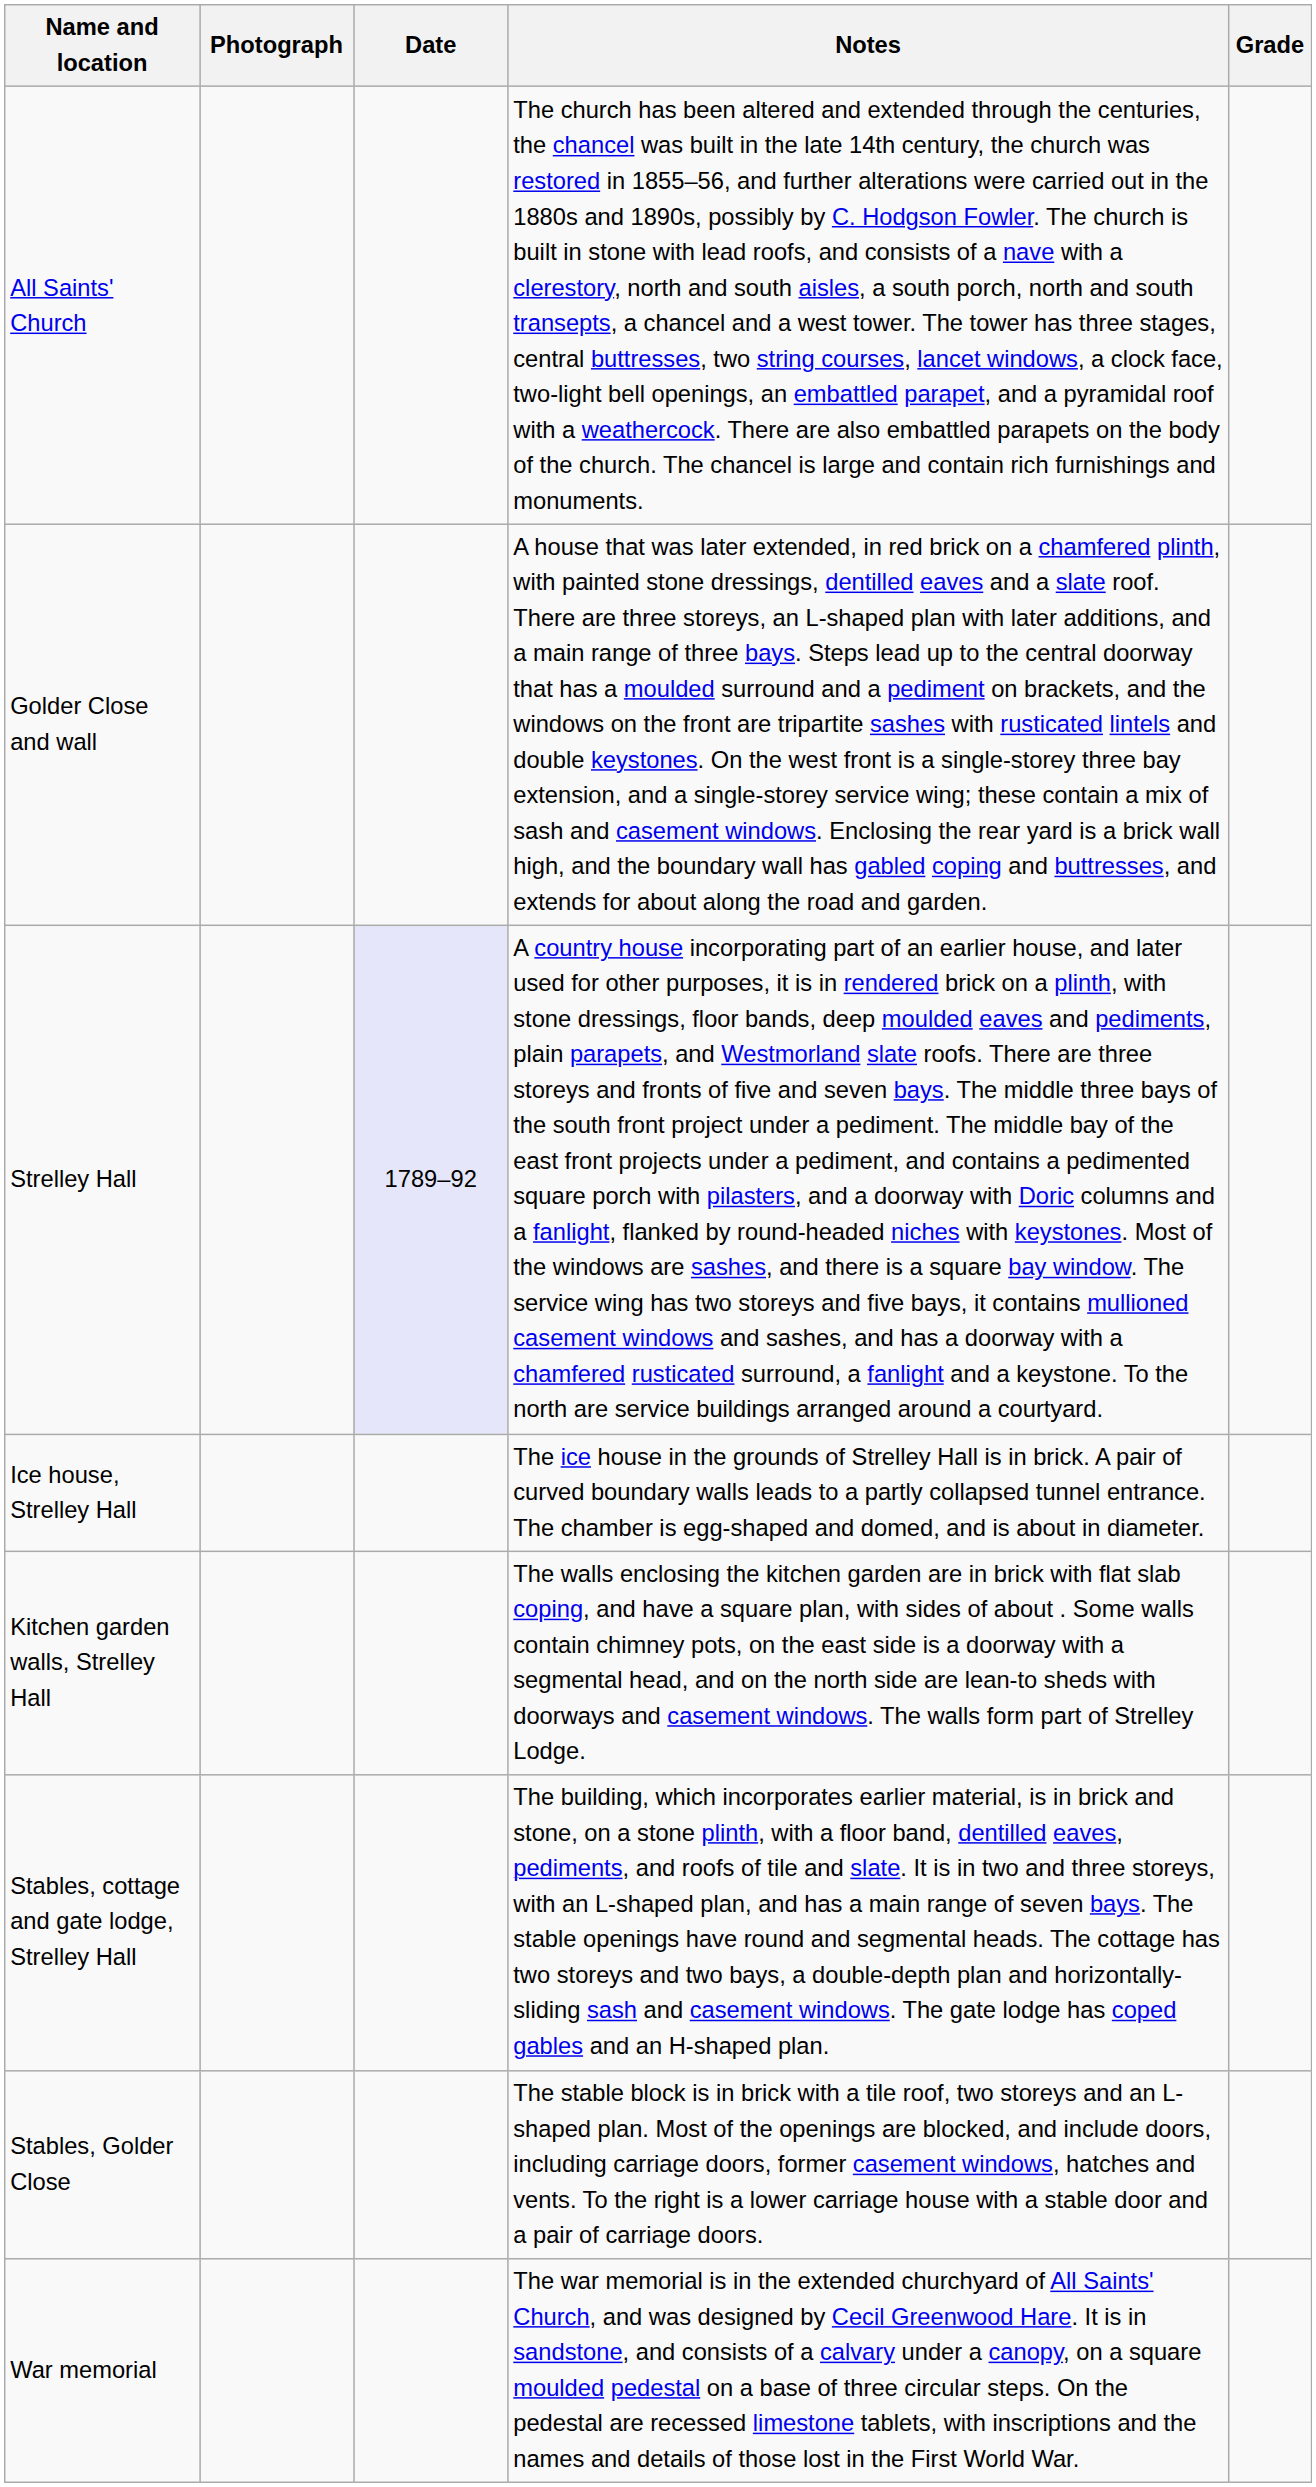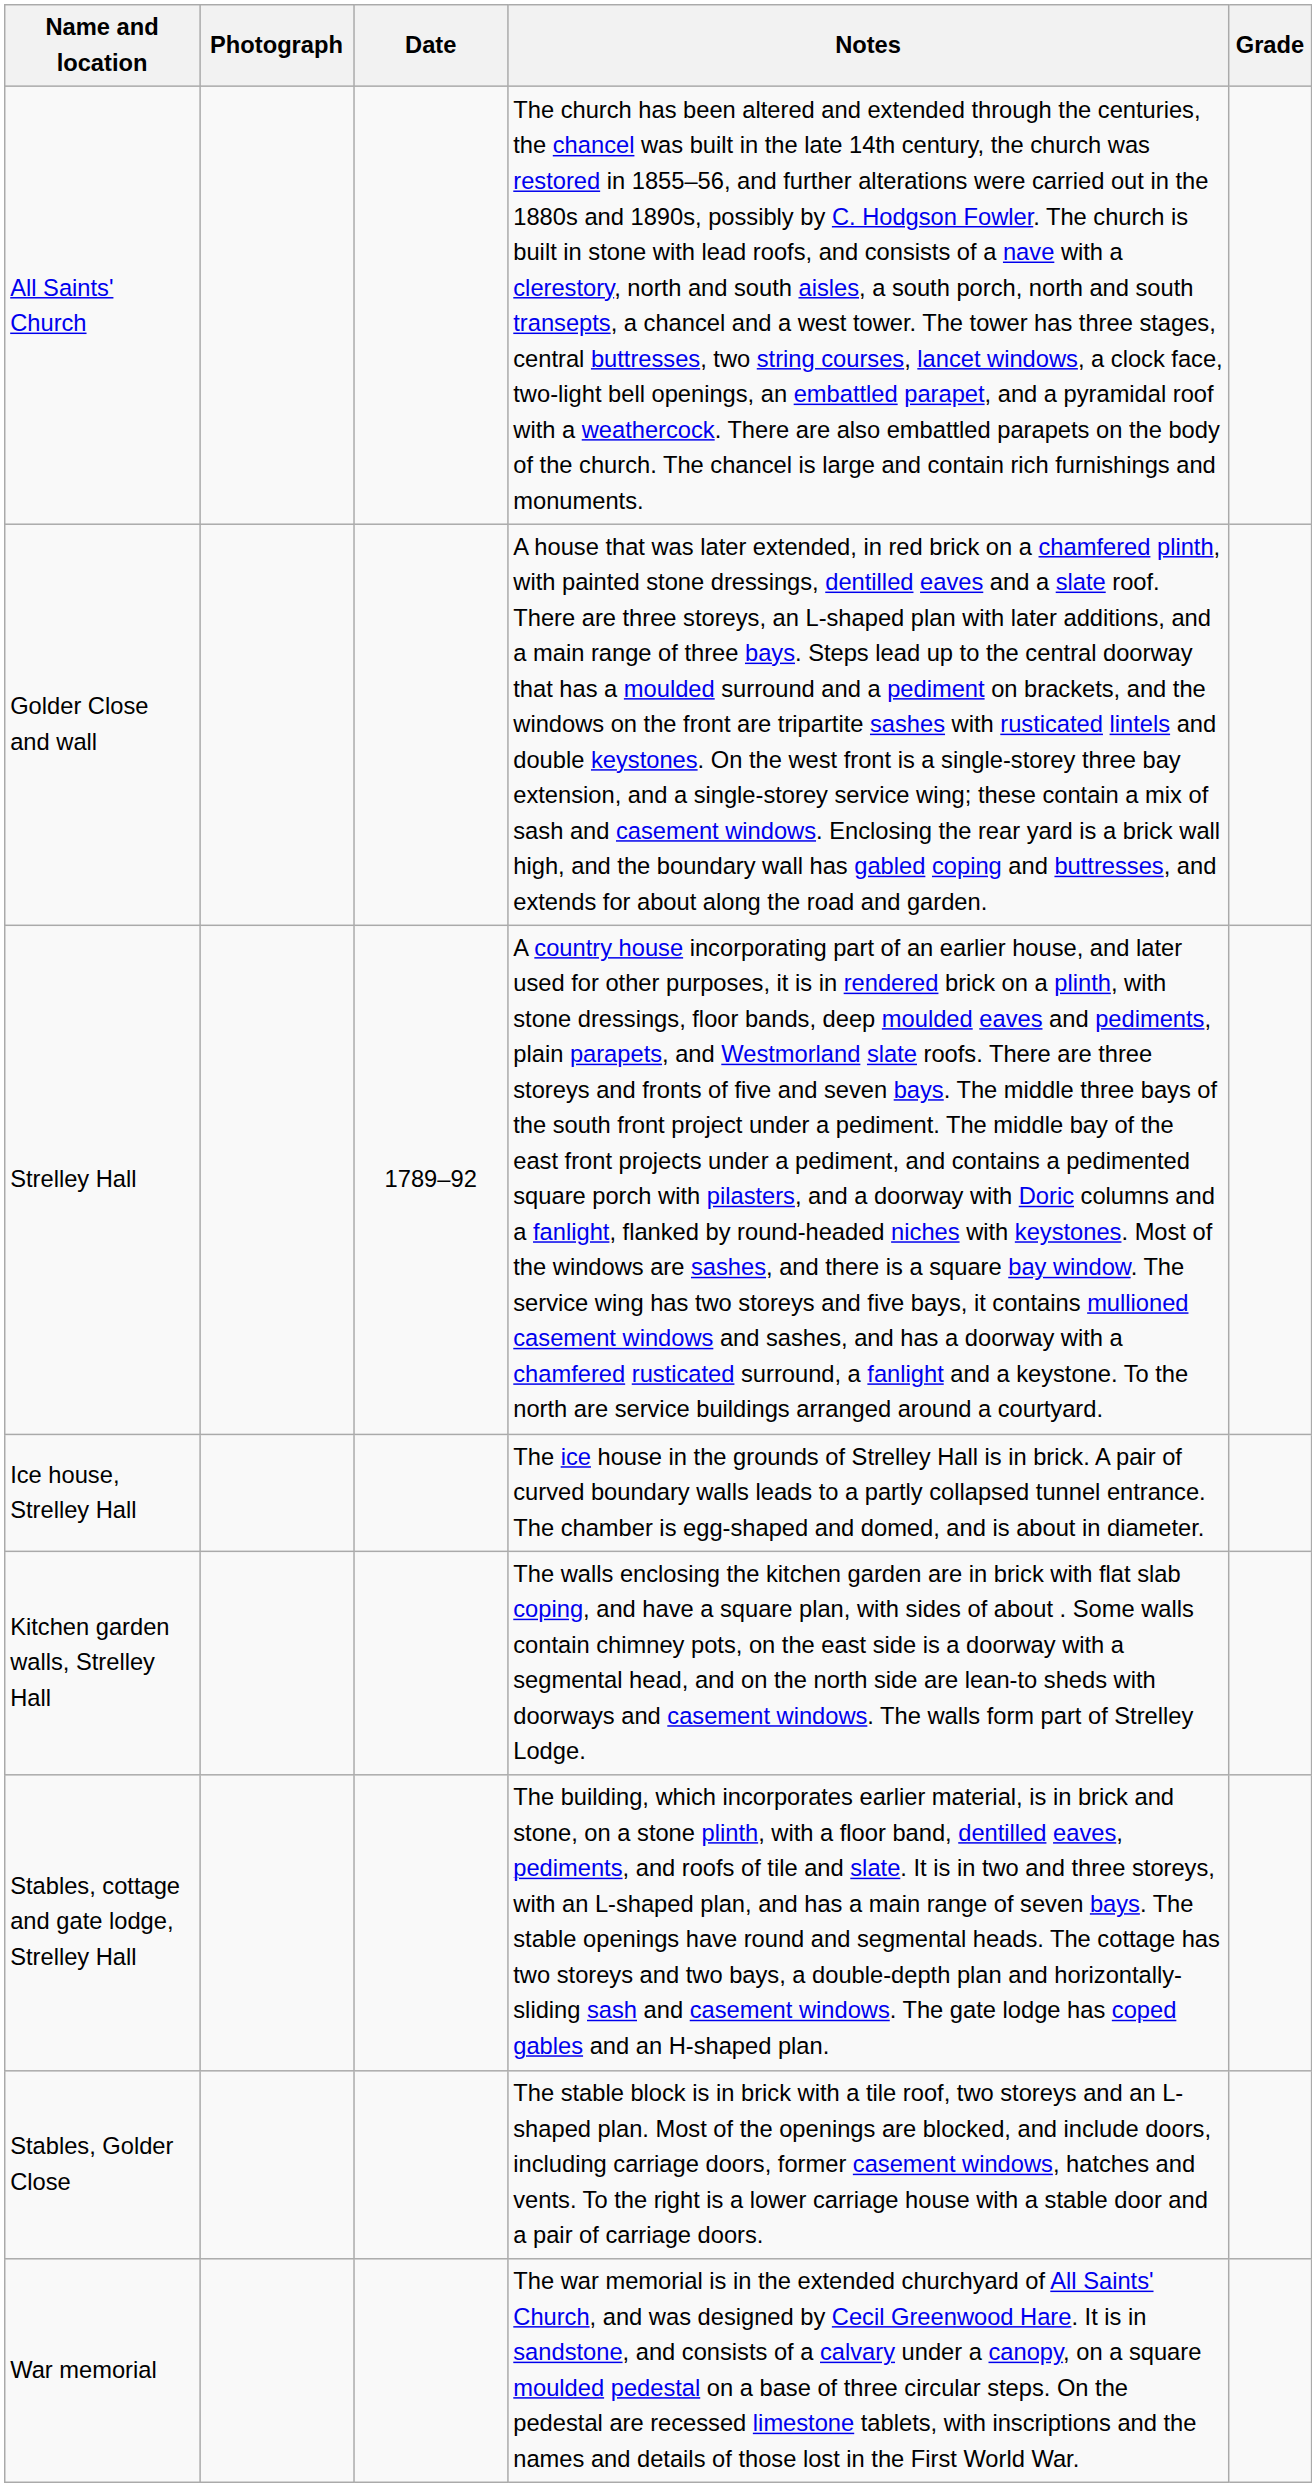(431, 1179) lavender background -> (431, 1179) no background
